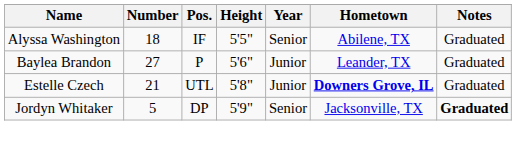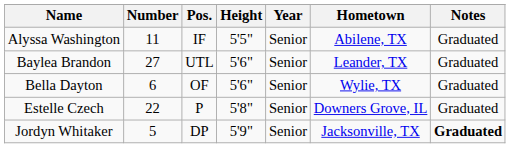(153, 39) 18 -> (153, 39) 11
(199, 62) P -> (199, 62) UTL
(288, 62) Junior -> (288, 62) Senior
+ row: (64, 85)
(153, 85) 21 -> (153, 108) 22
(199, 85) UTL -> (199, 108) P
(288, 85) Junior -> (288, 108) Senior
(374, 85) bold -> (371, 108) normal
